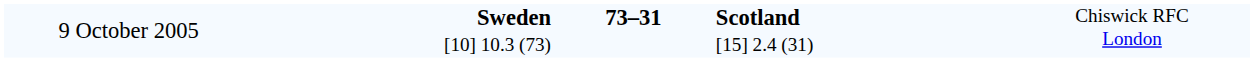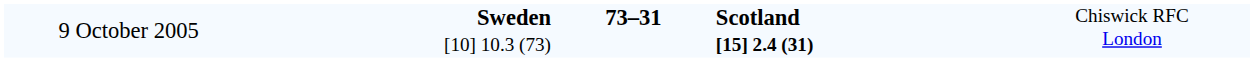(765, 44) normal -> (765, 44) bold
